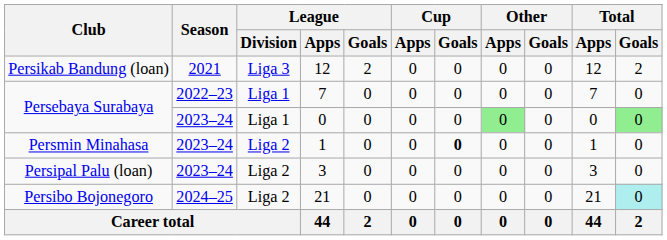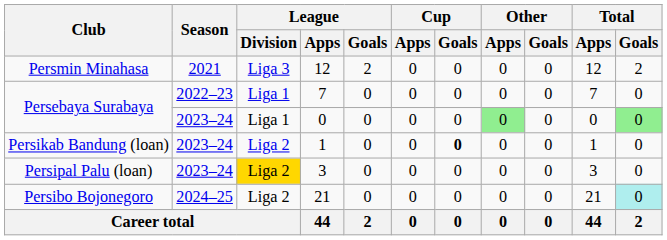(89, 68) Persikab Bandung (loan) -> (89, 68) Persmin Minahasa
(89, 145) Persmin Minahasa -> (89, 145) Persikab Bandung (loan)
(269, 171) no background -> (269, 171) gold background
